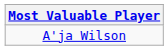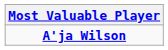(84, 35) normal -> (84, 35) bold
